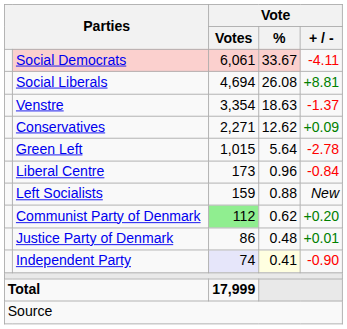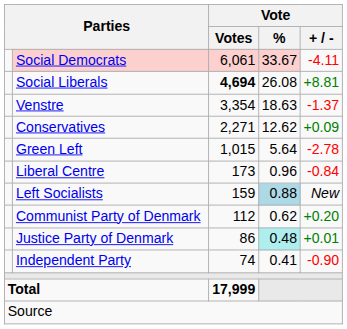(238, 82) normal -> (238, 82) bold
(283, 194) no background -> (283, 194) lightblue background
(244, 216) lightgreen background -> (244, 216) no background
(283, 238) no background -> (283, 238) paleturquoise background
(247, 261) lavender background -> (247, 261) no background
(283, 261) lightyellow background -> (283, 261) no background
